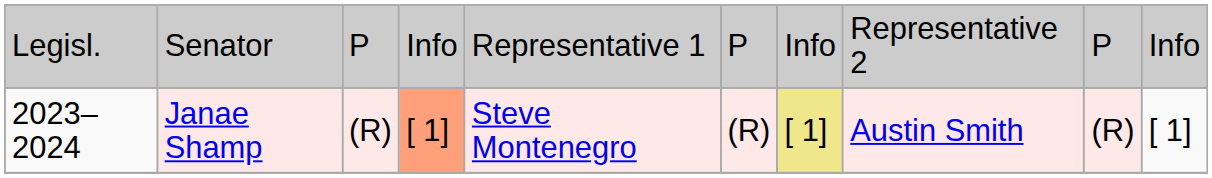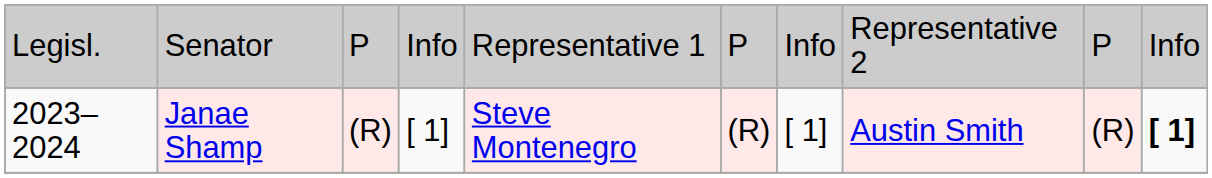(428, 130) lightsalmon background -> (428, 130) no background
(806, 130) khaki background -> (806, 130) no background
(1170, 130) normal -> (1172, 130) bold
